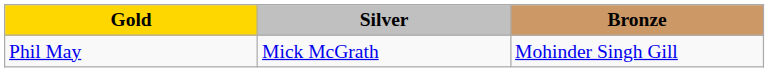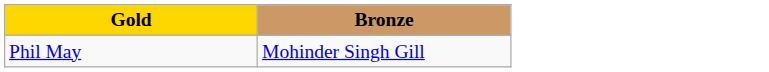- column: (384, 19)
